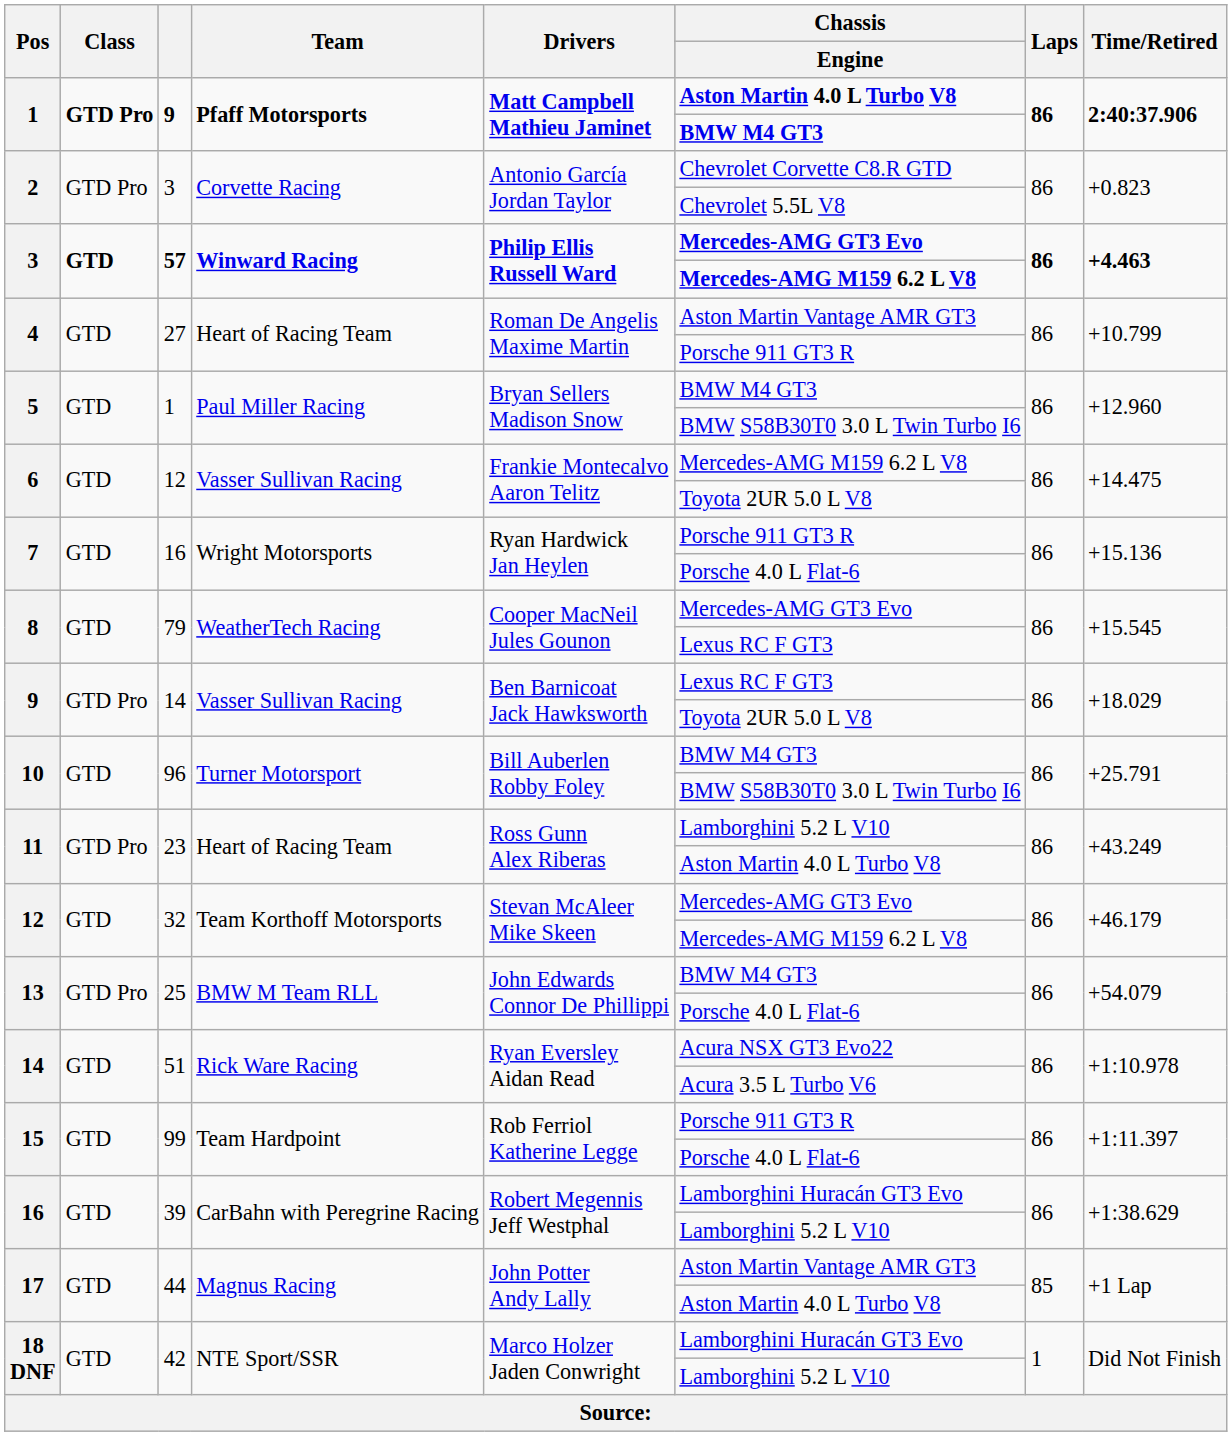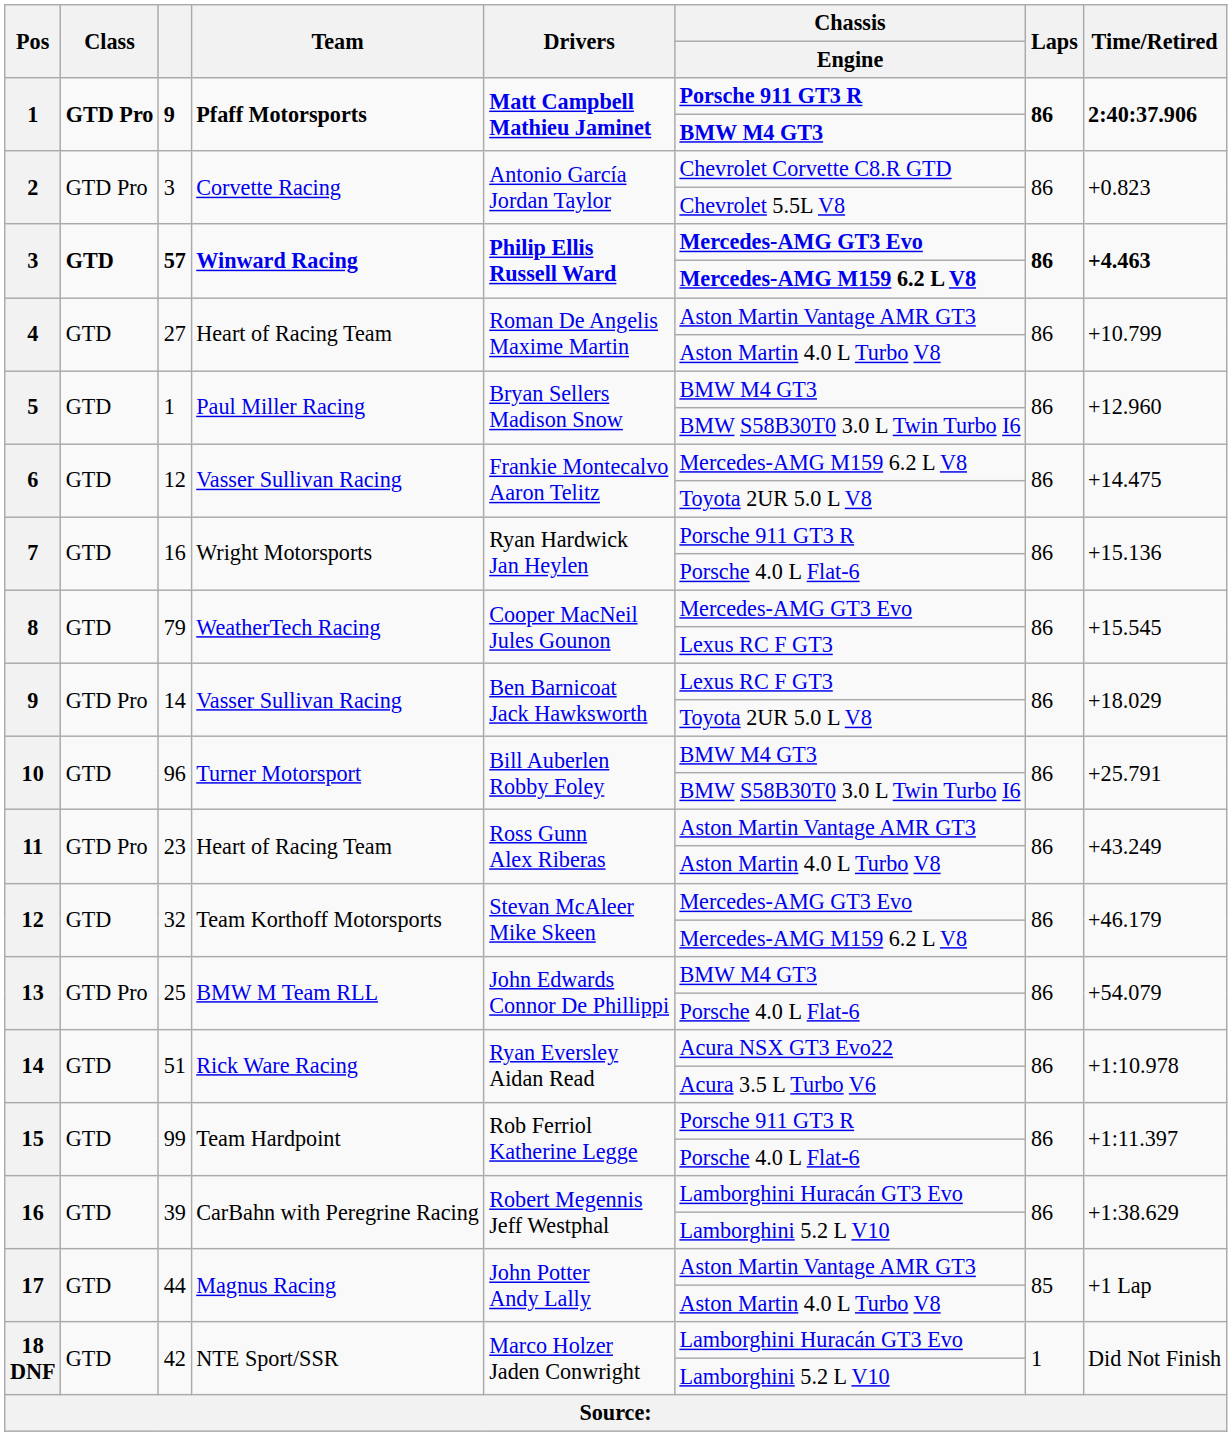(818, 96) Aston Martin 4.0 L Turbo V8 -> (771, 96) Porsche 911 GT3 R
(767, 352) Porsche 911 GT3 R -> (810, 352) Aston Martin 4.0 L Turbo V8
(785, 827) Lamborghini 5.2 L V10 -> (828, 827) Aston Martin Vantage AMR GT3
